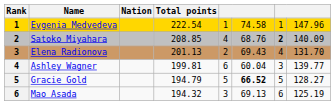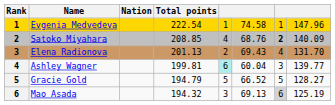(225, 66) no background -> (225, 66) paleturquoise background
(253, 80) bold -> (253, 80) normal
(281, 94) no background -> (281, 94) lightgrey background
